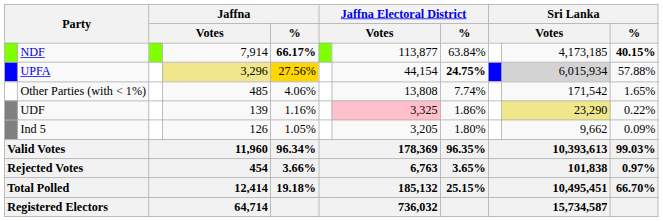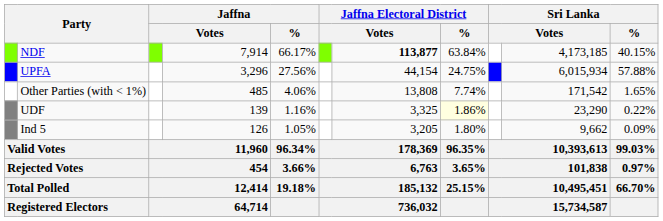(296, 52) bold -> (297, 52) normal
(418, 52) normal -> (418, 52) bold
(636, 52) bold -> (637, 52) normal
(254, 71) khaki background -> (254, 71) no background
(297, 71) gold background -> (297, 71) no background
(466, 71) bold -> (467, 71) normal
(583, 71) lightgrey background -> (583, 71) no background
(424, 110) pink background -> (424, 110) no background
(470, 110) no background -> (470, 110) lightyellow background
(591, 110) khaki background -> (591, 110) no background
